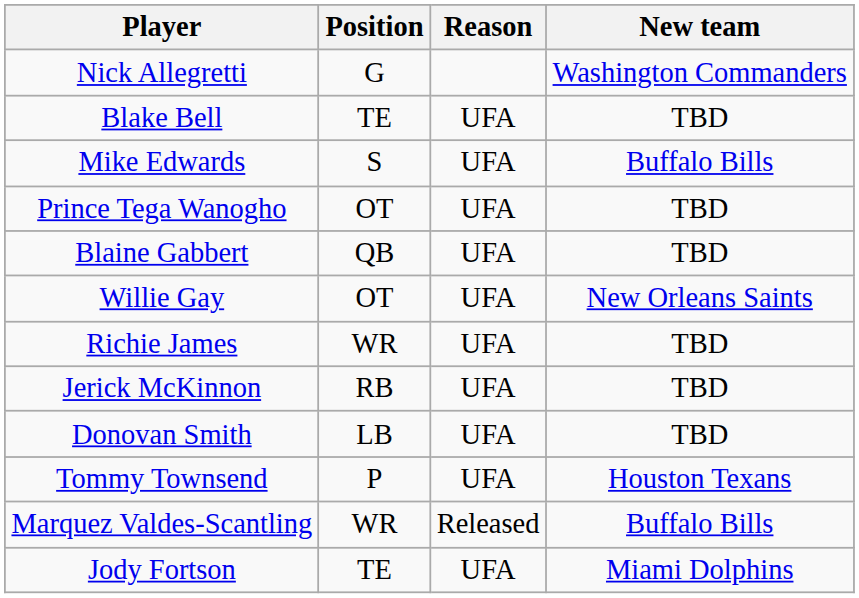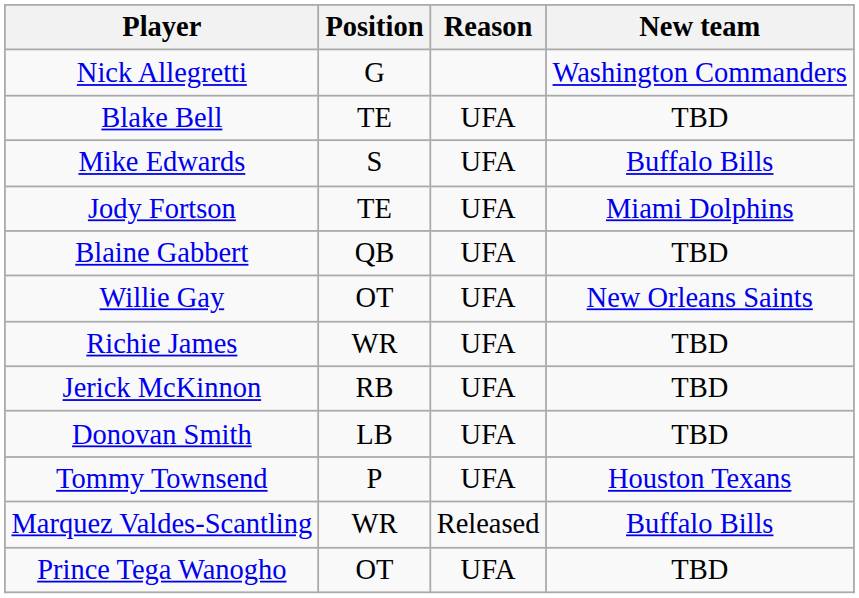rows swapped: (162, 569) <-> (162, 207)
